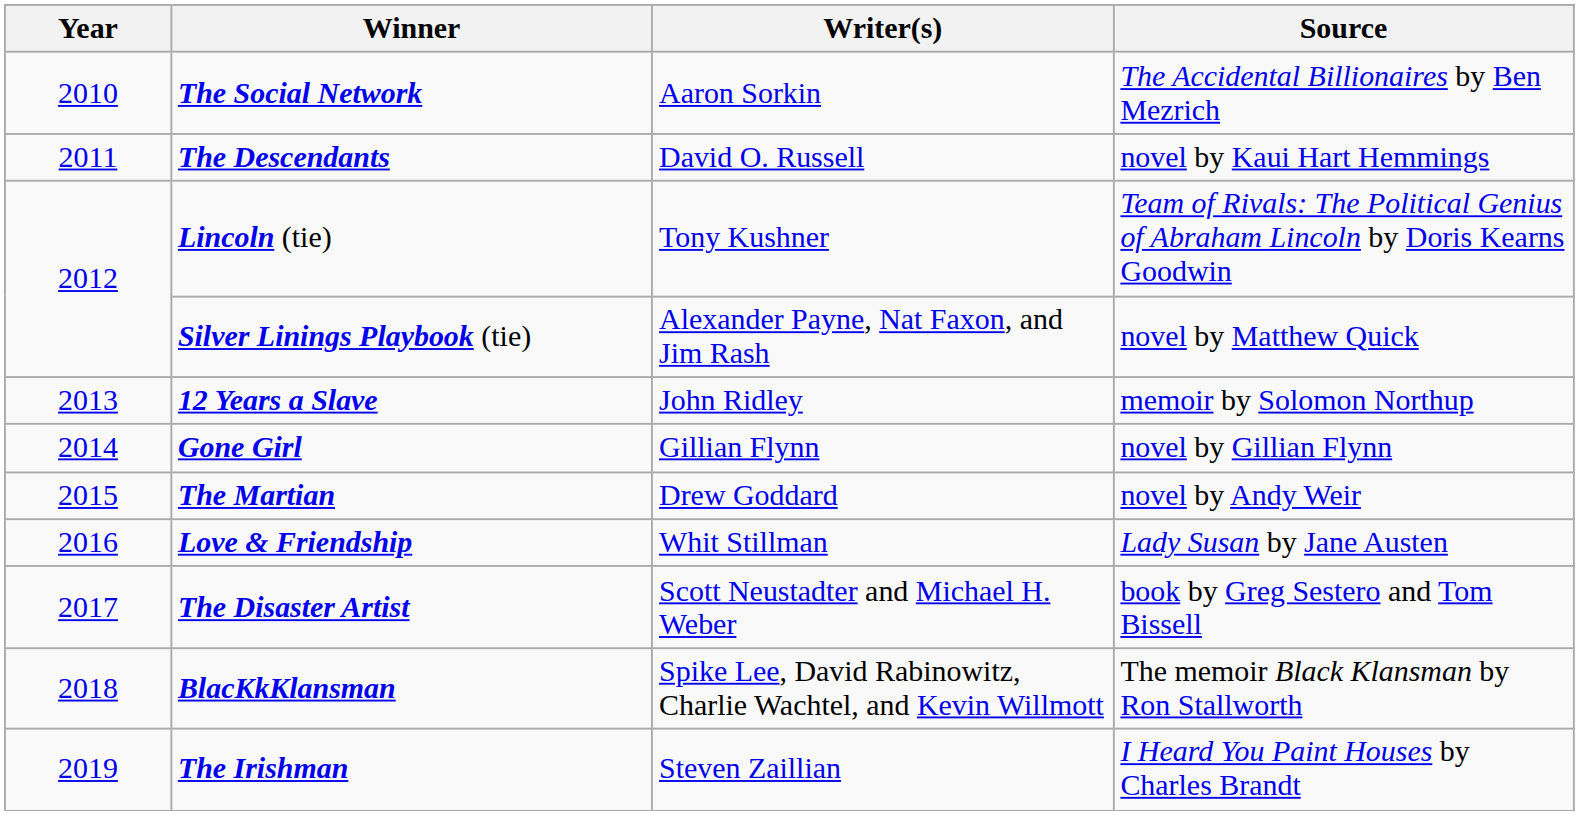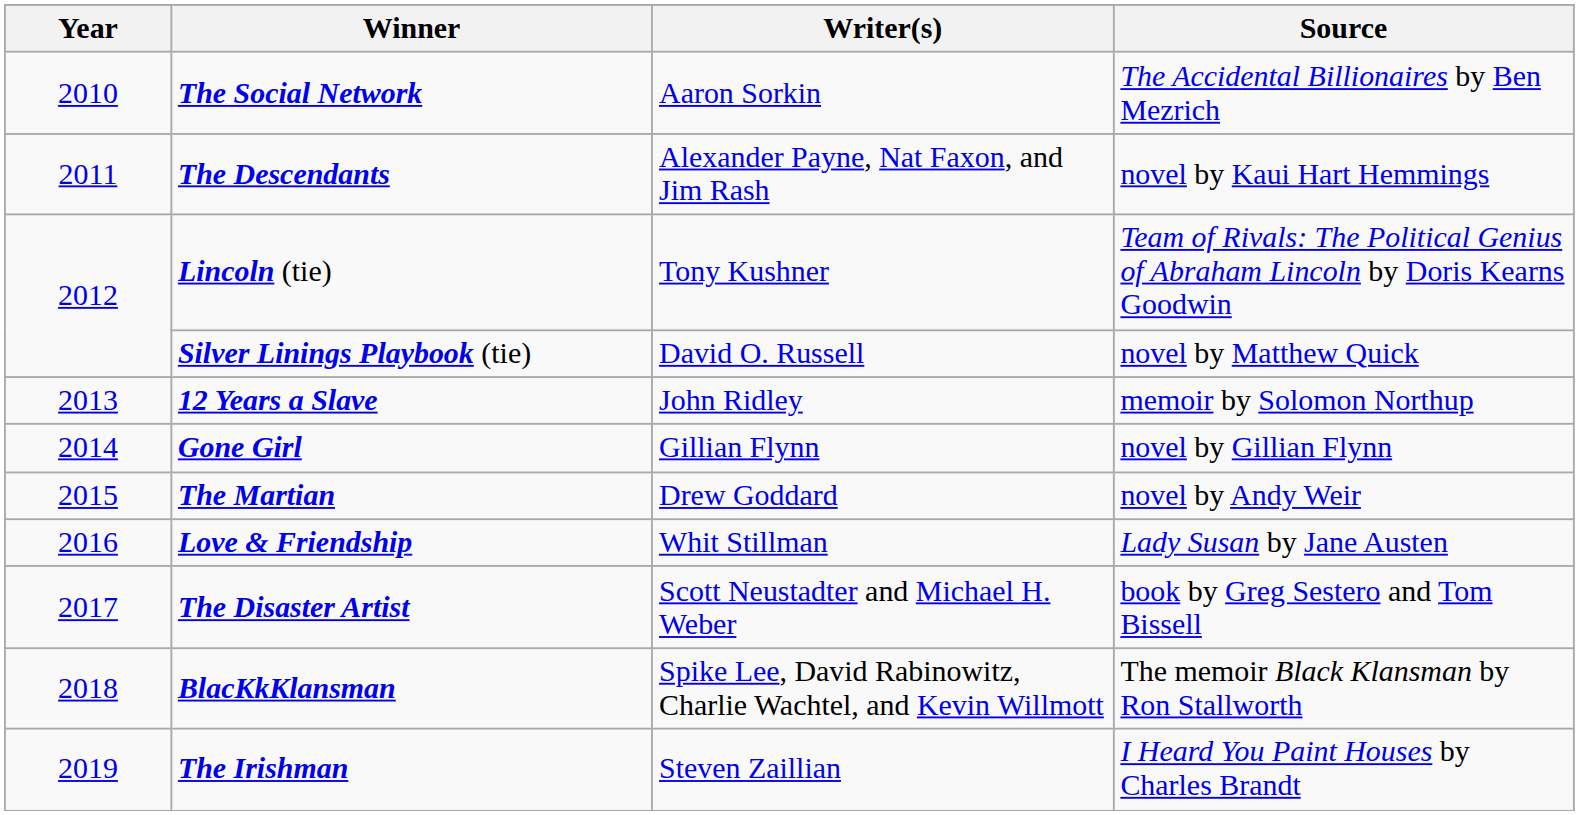(762, 156) David O. Russell -> (861, 173) Alexander Payne, Nat Faxon, and Jim Rash
(861, 335) Alexander Payne, Nat Faxon, and Jim Rash -> (762, 352) David O. Russell
